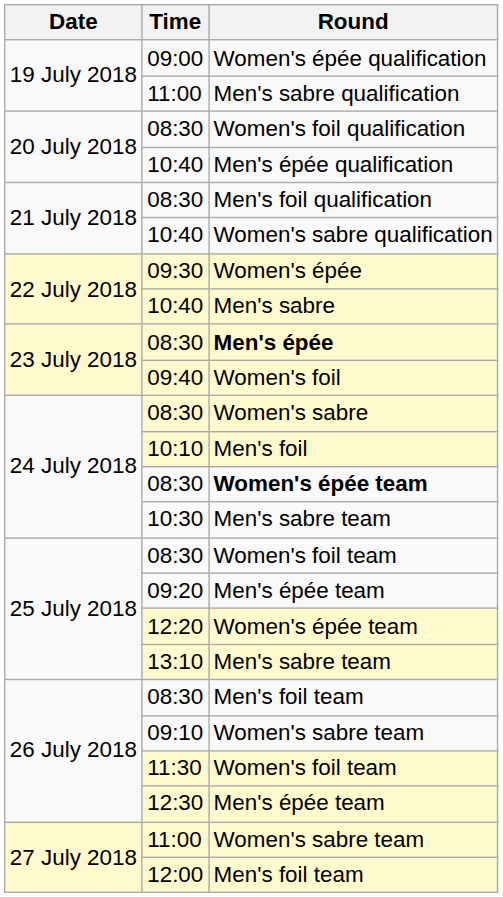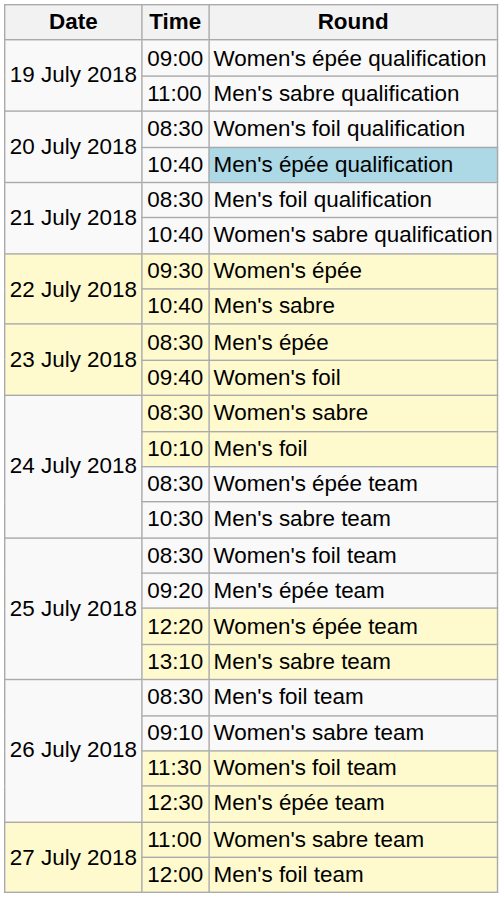(333, 164) no background -> (333, 164) lightblue background
(274, 341) bold -> (271, 341) normal
(321, 484) bold -> (316, 484) normal
